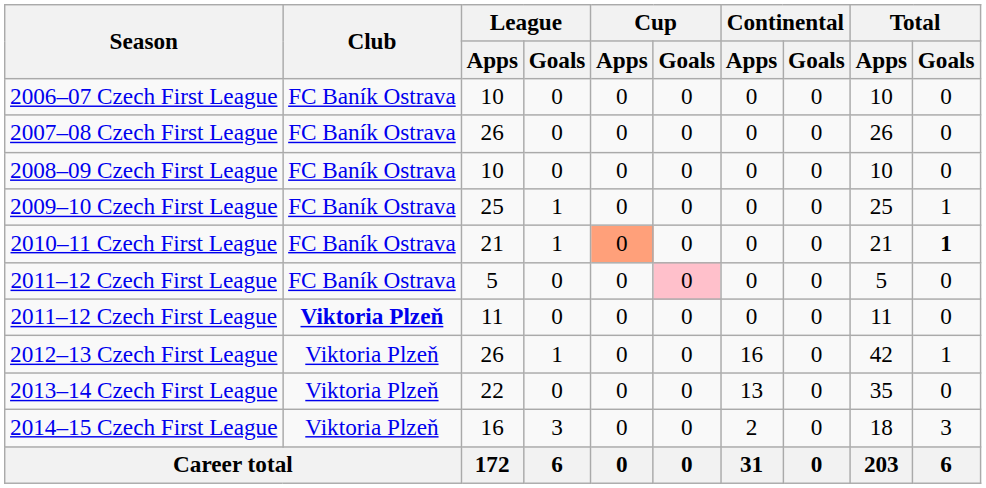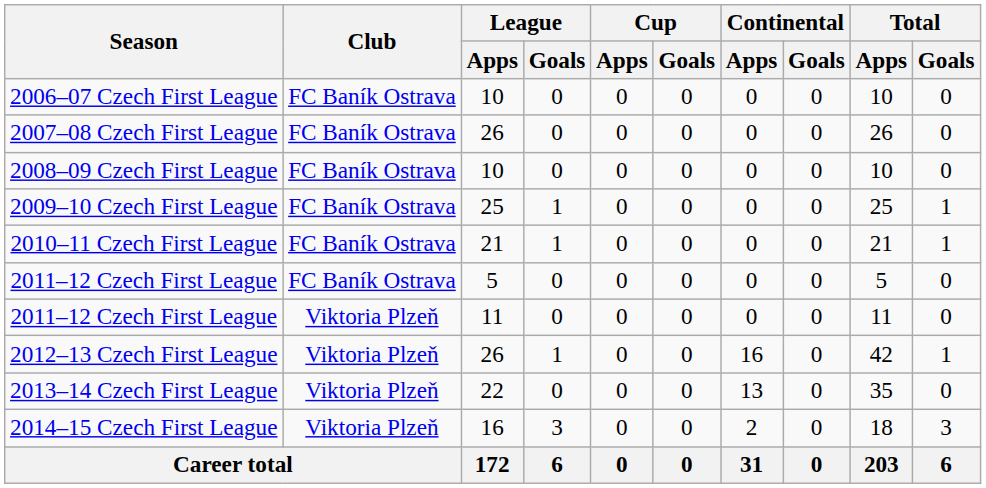(622, 243) lightsalmon background -> (622, 243) no background
(946, 243) bold -> (946, 243) normal
(687, 280) pink background -> (687, 280) no background
(372, 317) bold -> (372, 317) normal
